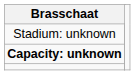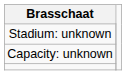(64, 53) bold -> (60, 53) normal
